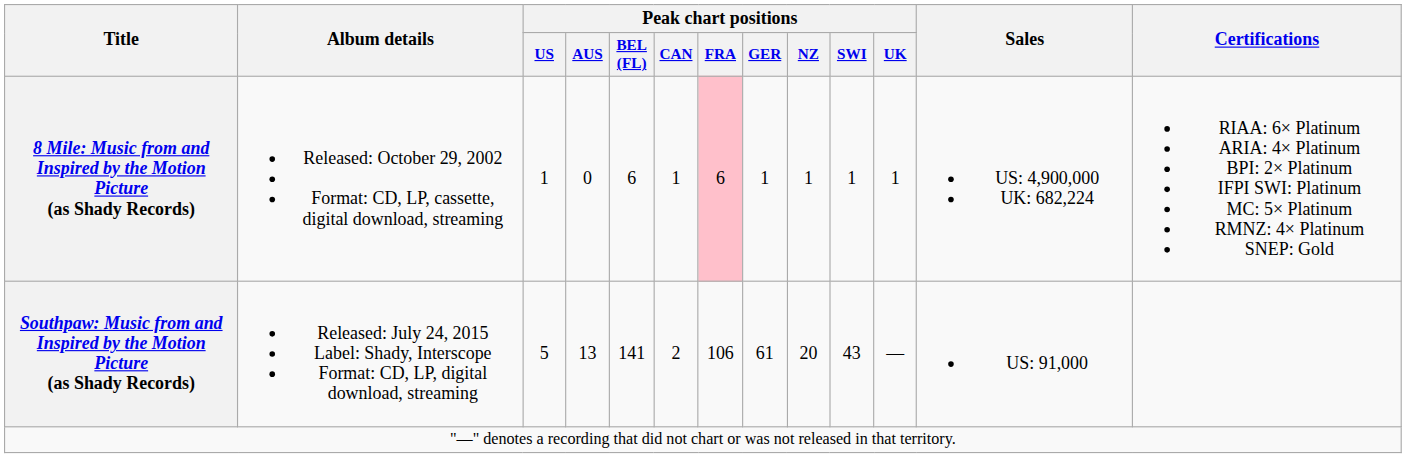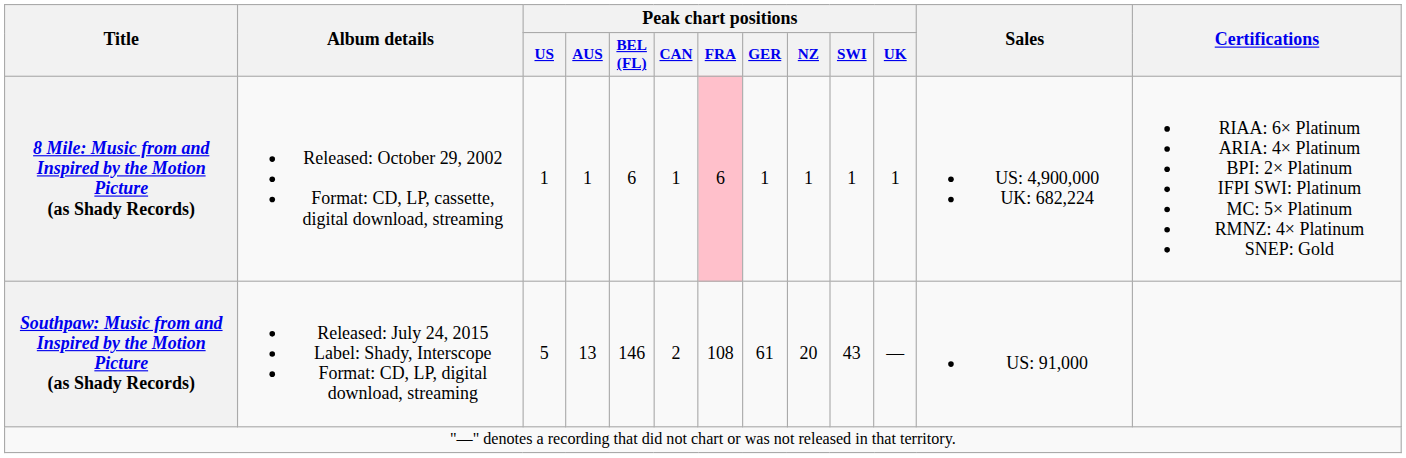(588, 178) 0 -> (588, 178) 1
(632, 353) 141 -> (632, 353) 146
(720, 353) 106 -> (720, 353) 108
